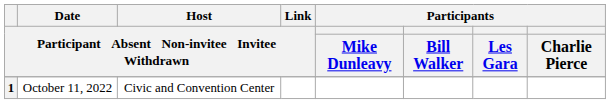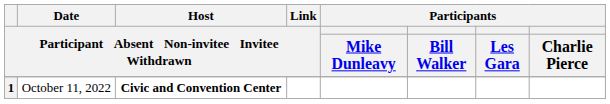(199, 87) normal -> (201, 87) bold
